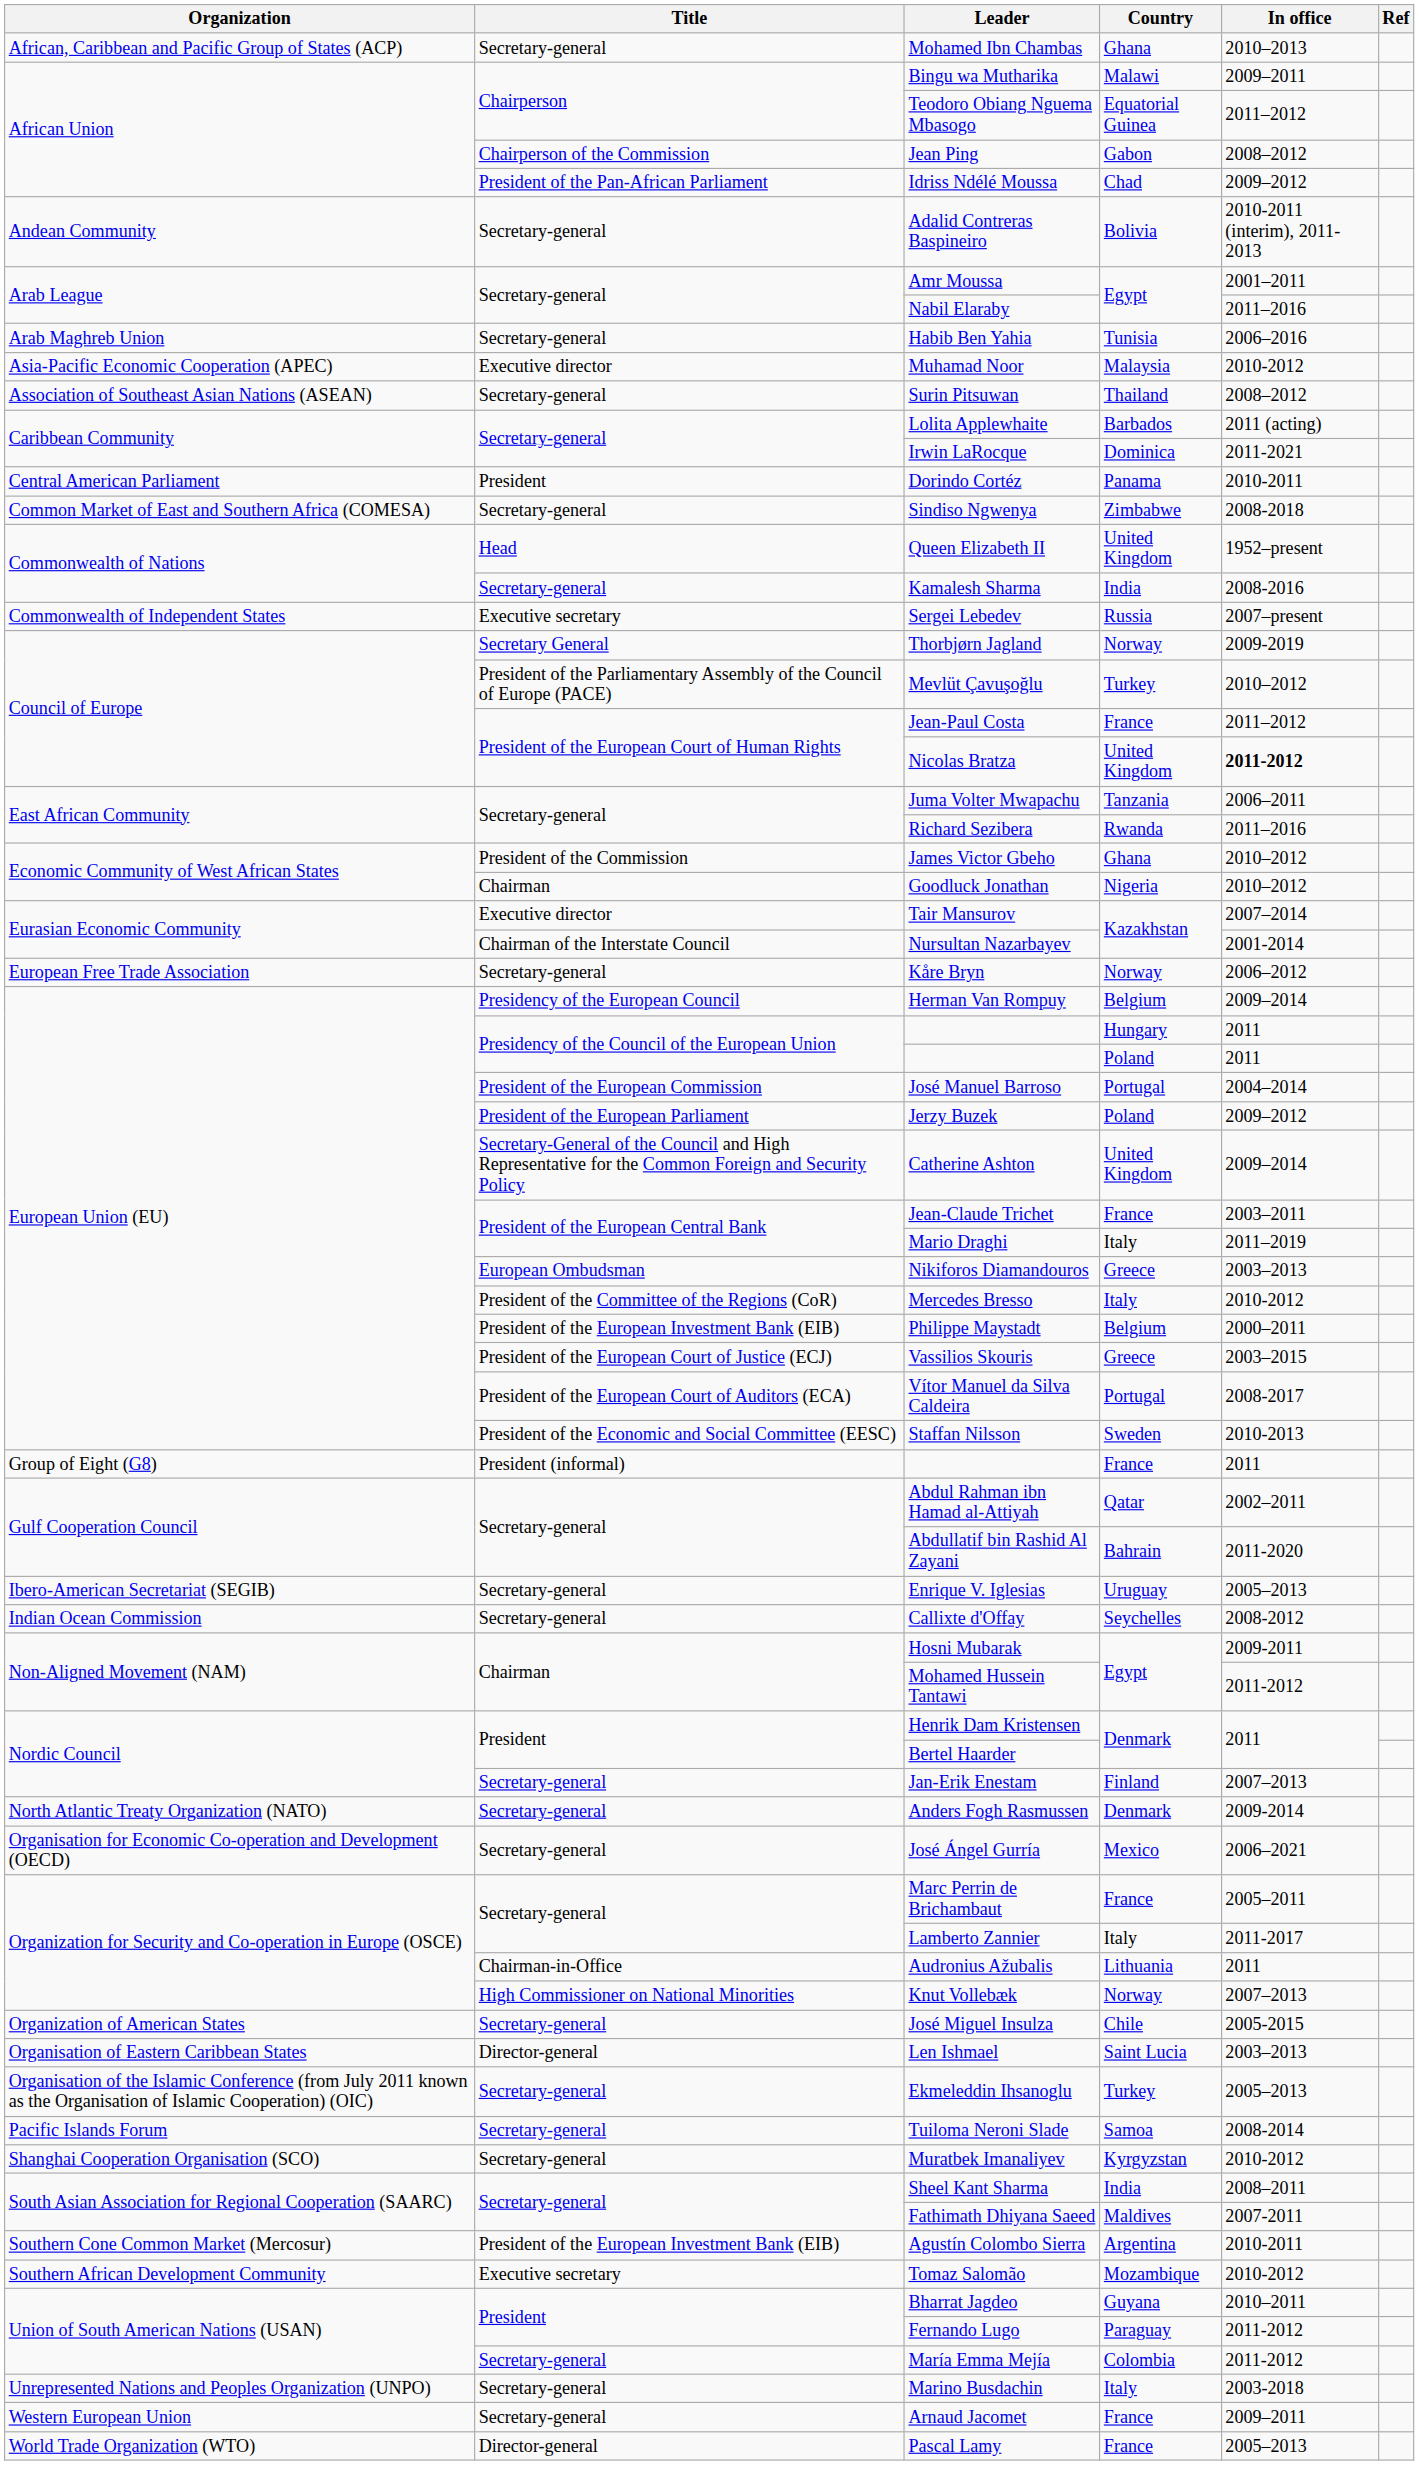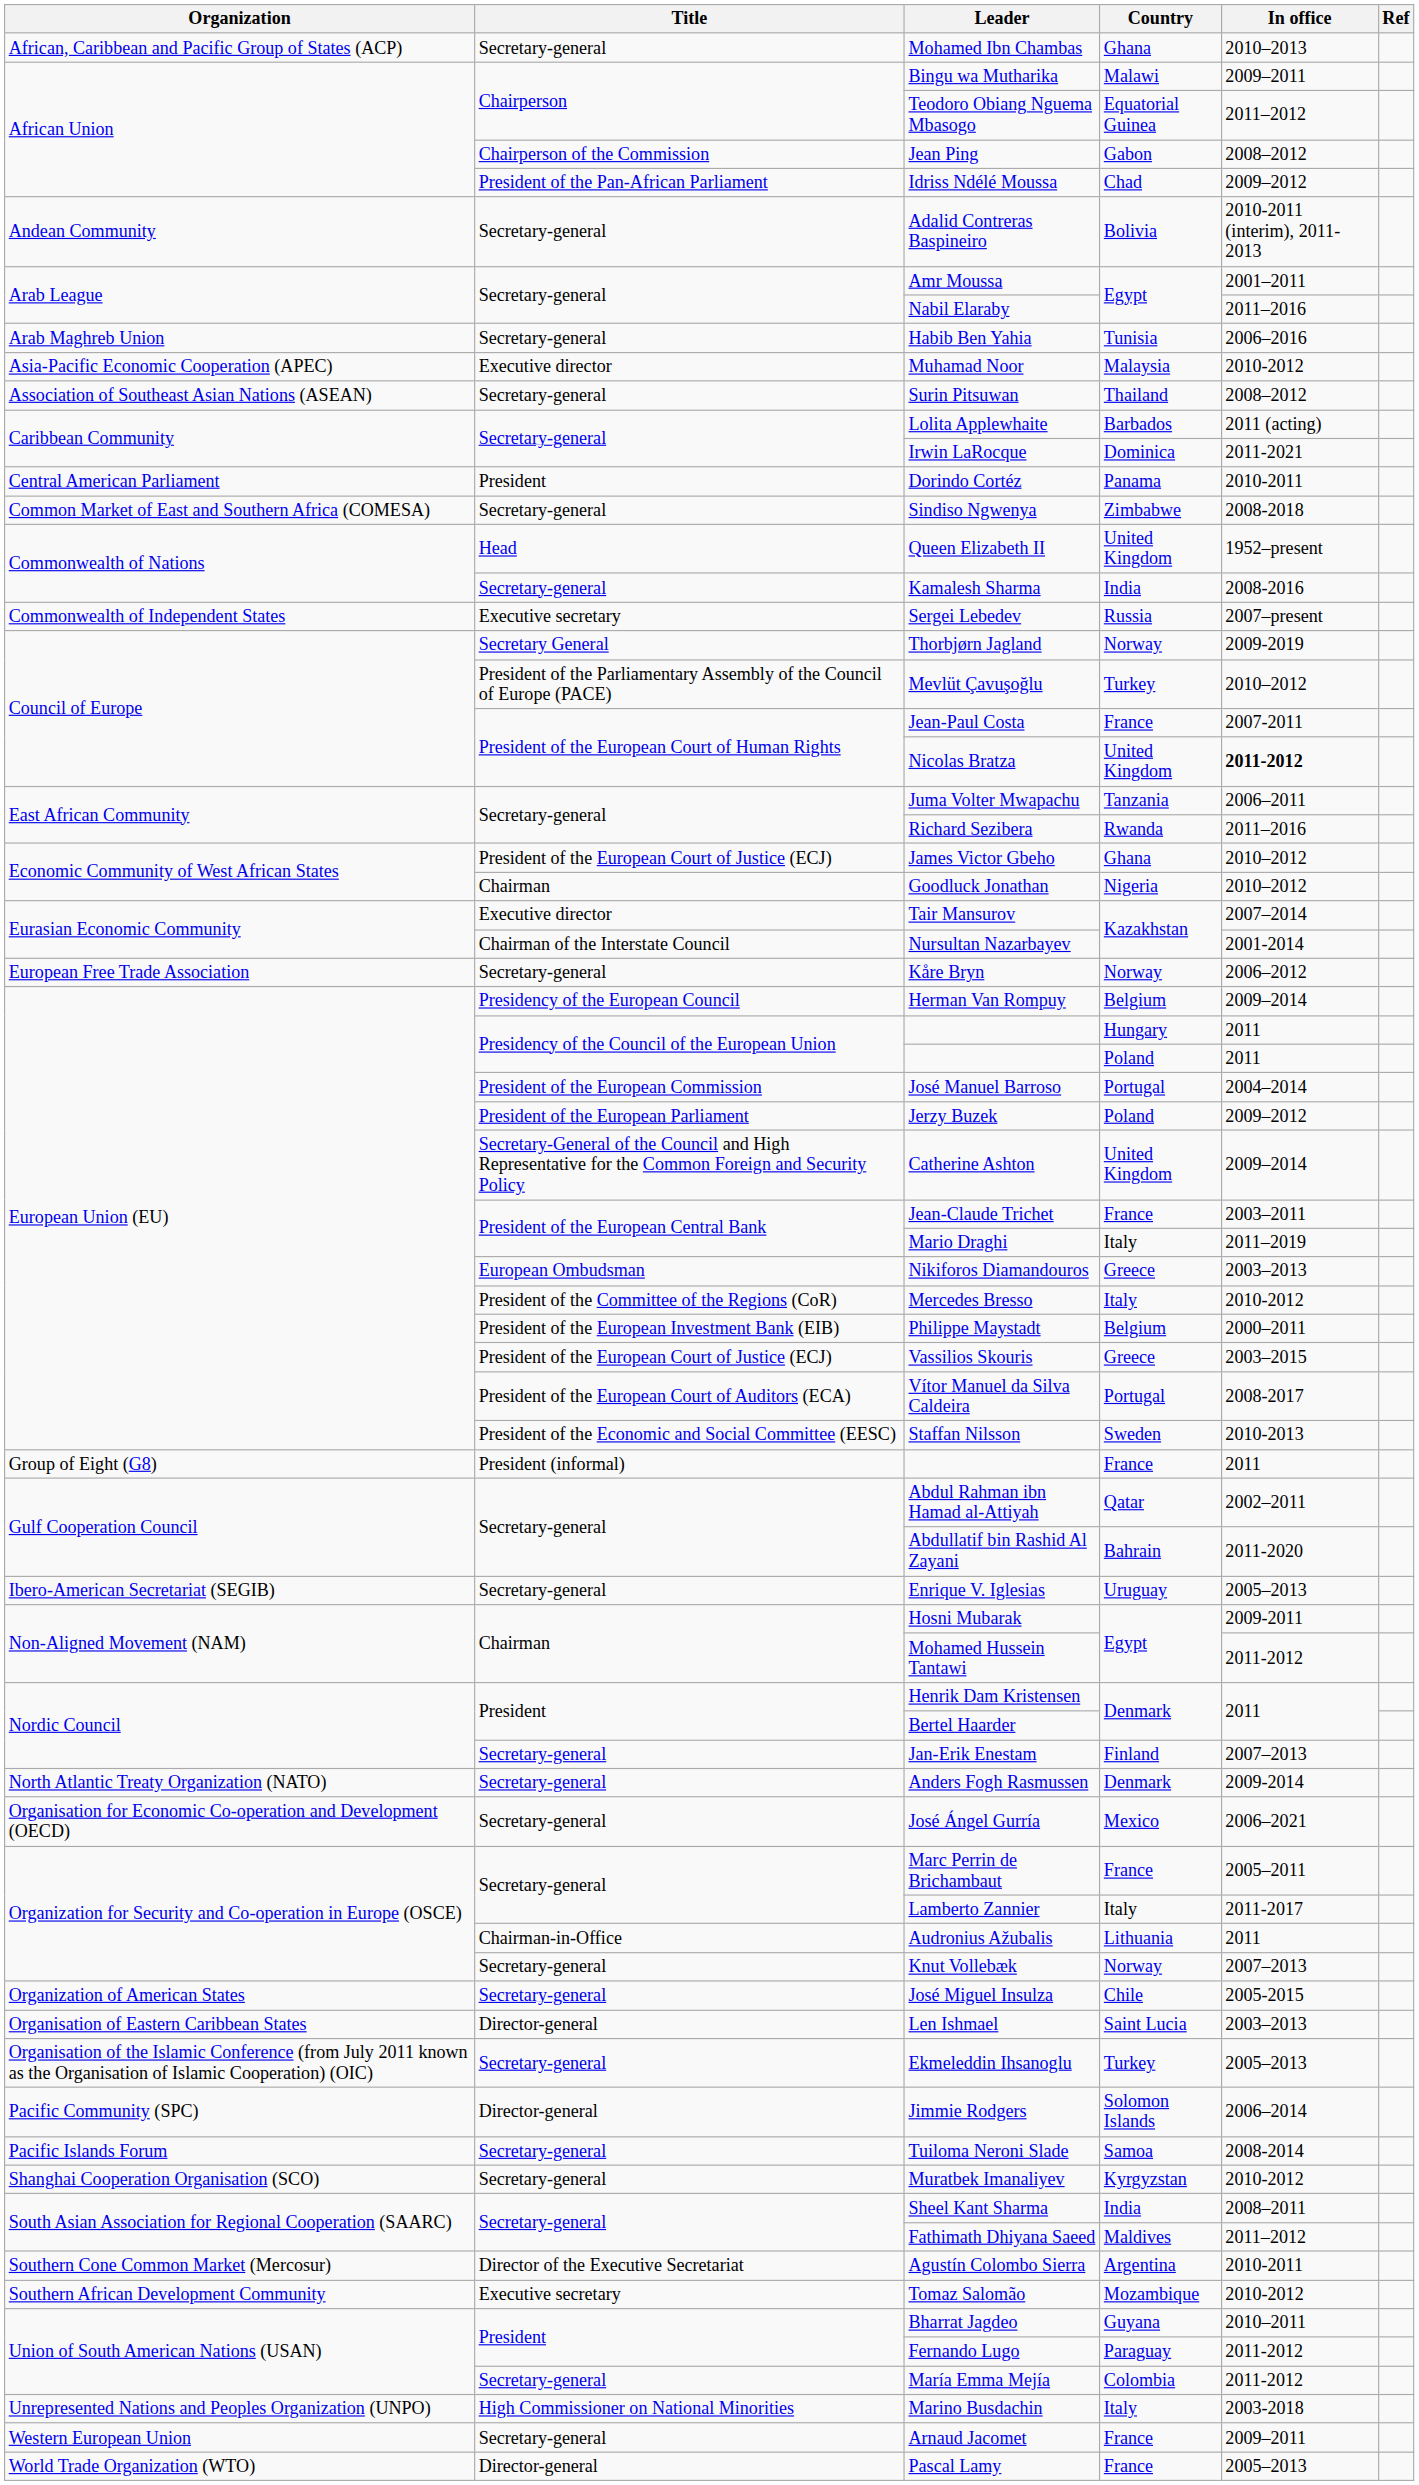(1266, 722) 2011–2012 -> (1264, 722) 2007-2011
(583, 857) President of the Commission -> (655, 857) President of the European Court of Justice (ECJ)
- row: (966, 1618)
(636, 1995) High Commissioner on National Minorities -> (542, 1966) Secretary-general
+ row: (968, 2111)
(1264, 2216) 2007-2011 -> (1266, 2236) 2011–2012
(659, 2245) President of the European Investment Bank (EIB) -> (611, 2265) Director of the Executive Secretariat
(542, 2388) Secretary-general -> (636, 2408) High Commissioner on National Minorities
